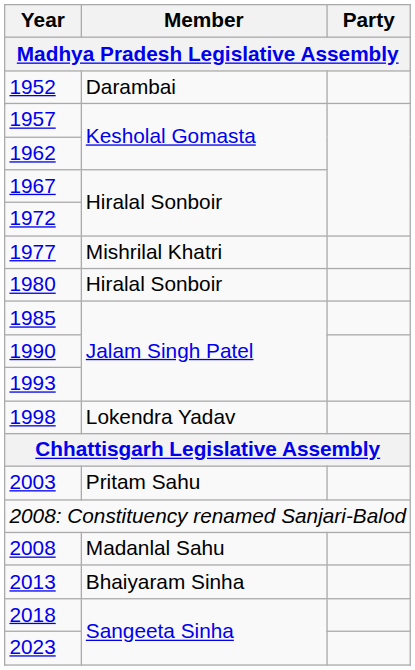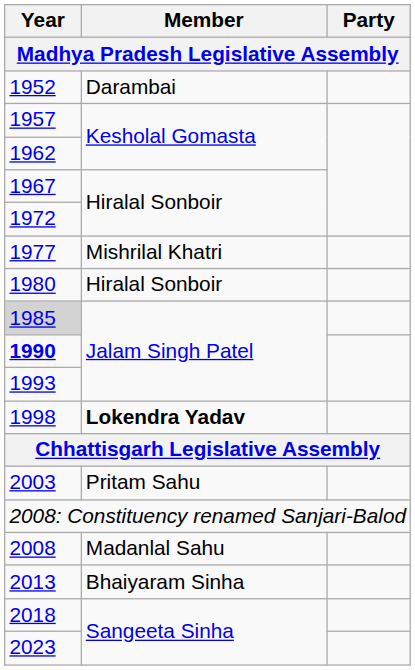(33, 317) no background -> (33, 317) lightgrey background
(33, 350) normal -> (33, 350) bold
(161, 416) normal -> (165, 416) bold
